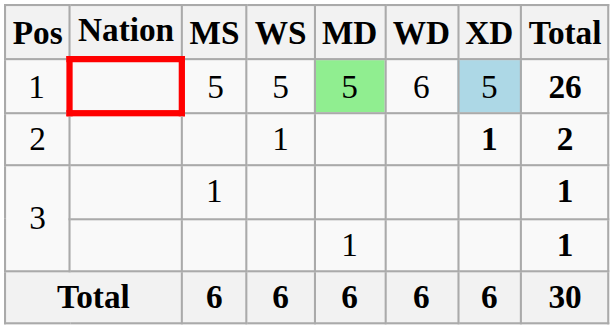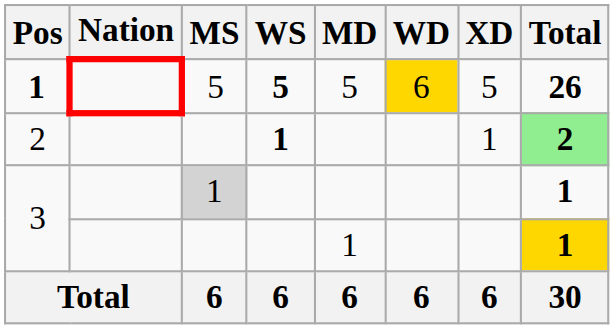(37, 85) normal -> (37, 85) bold
(281, 85) normal -> (281, 85) bold
(350, 85) lightgreen background -> (350, 85) no background
(421, 85) no background -> (421, 85) gold background
(489, 85) lightblue background -> (489, 85) no background
(281, 138) normal -> (281, 138) bold
(489, 138) bold -> (489, 138) normal
(565, 138) no background -> (565, 138) lightgreen background
(214, 191) no background -> (214, 191) lightgrey background
(565, 244) no background -> (565, 244) gold background
